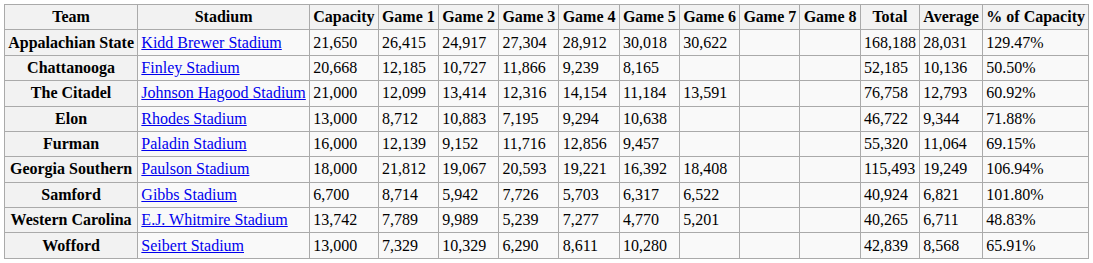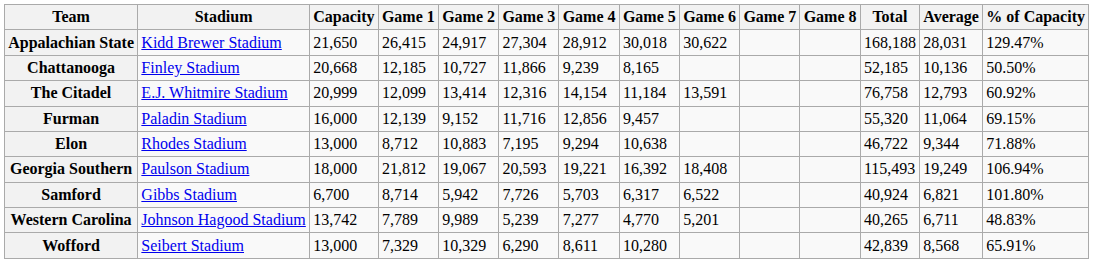(224, 93) Johnson Hagood Stadium -> (215, 93) E.J. Whitmire Stadium
(335, 93) 21,000 -> (335, 93) 20,999
rows swapped: (71, 118) <-> (71, 144)
(215, 220) E.J. Whitmire Stadium -> (224, 220) Johnson Hagood Stadium
